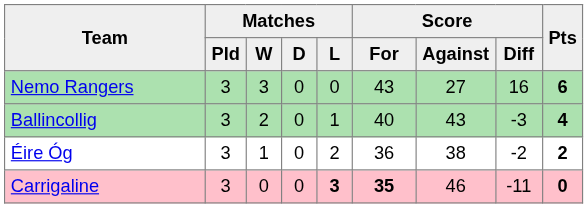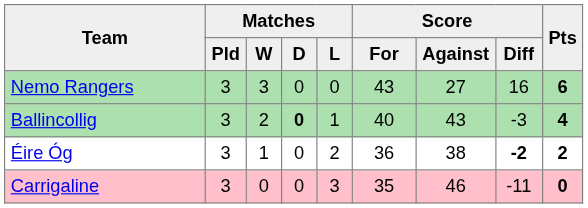(299, 120) normal -> (299, 120) bold
(519, 153) normal -> (519, 153) bold
(334, 186) bold -> (334, 186) normal
(384, 186) bold -> (384, 186) normal
